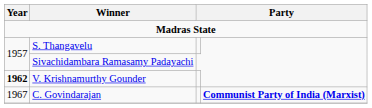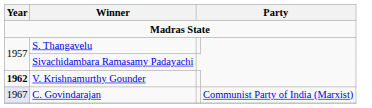(17, 95) no background -> (17, 95) lavender background
(284, 95) bold -> (278, 95) normal
